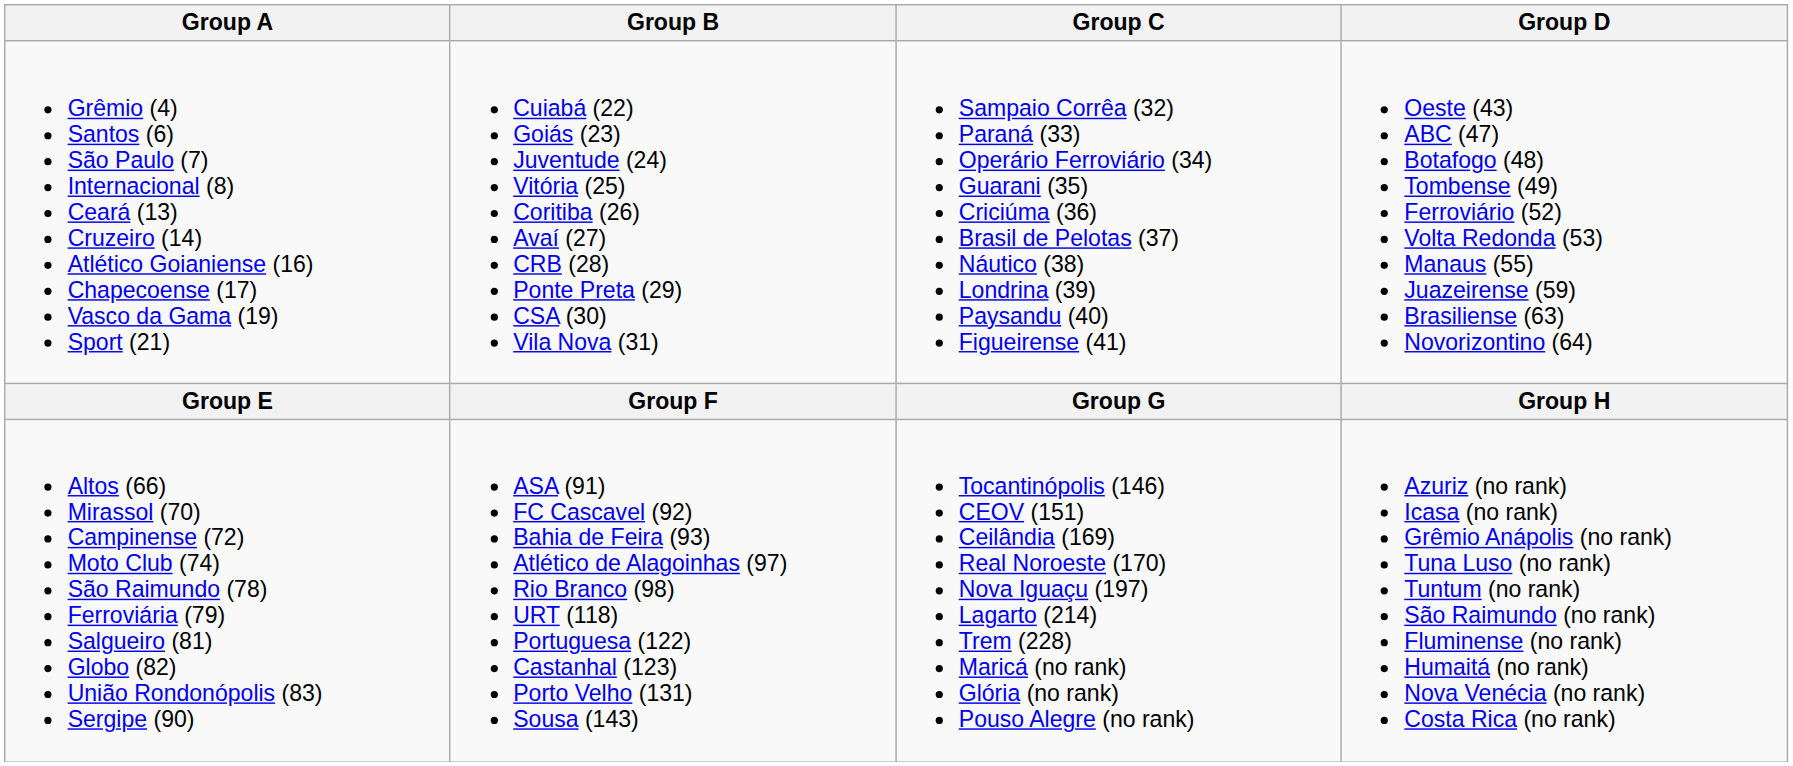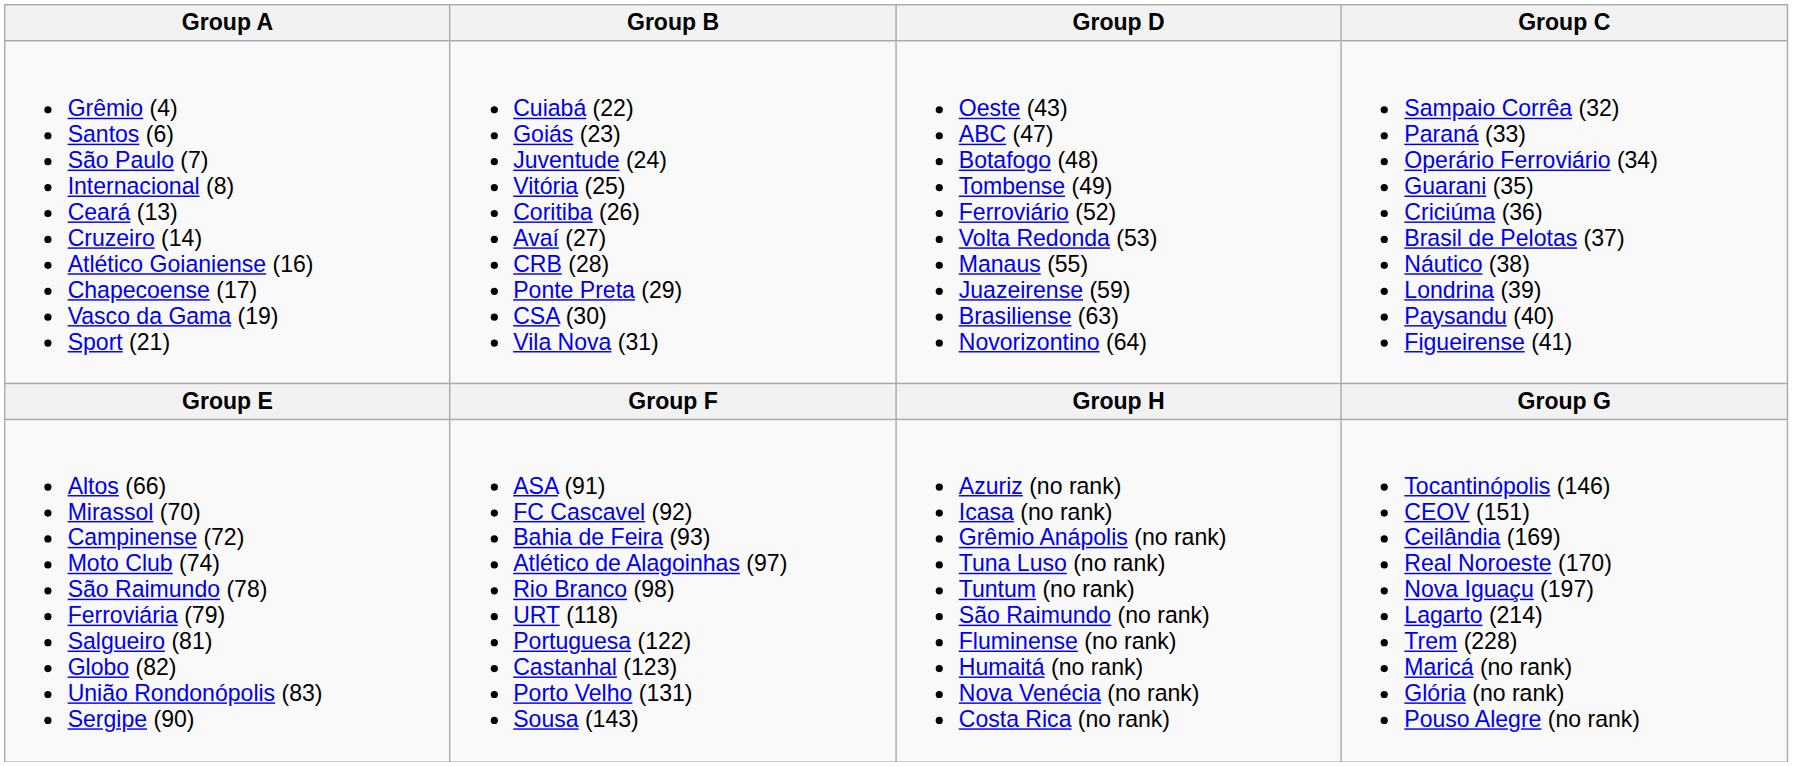columns swapped: (1119, 22) <-> (1564, 22)
